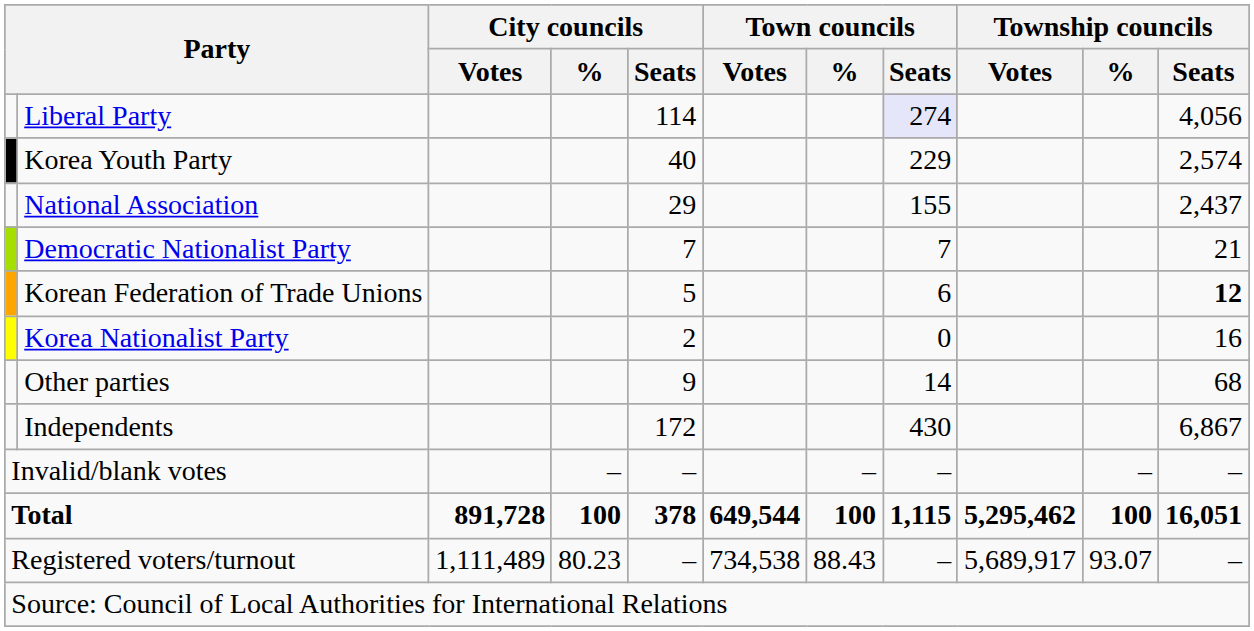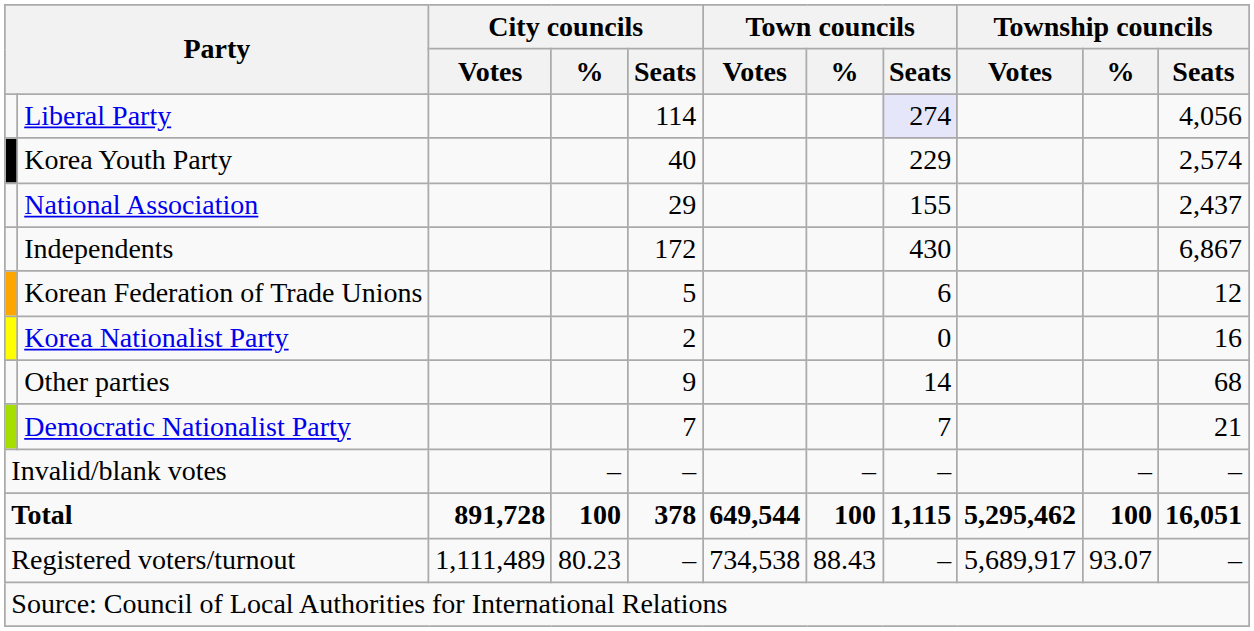rows swapped: (188, 248) <-> (99, 426)
(1228, 293) bold -> (1228, 293) normal
